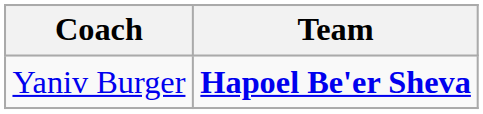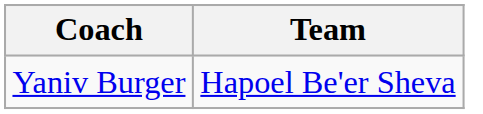(336, 81) bold -> (328, 81) normal
